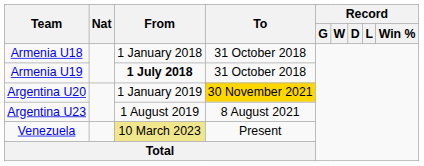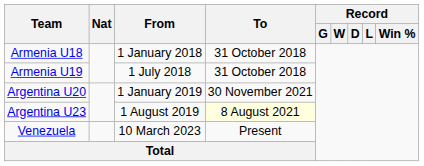(160, 72) bold -> (160, 72) normal
(260, 92) gold background -> (260, 92) no background
(260, 111) no background -> (260, 111) lightyellow background
(160, 131) khaki background -> (160, 131) no background
